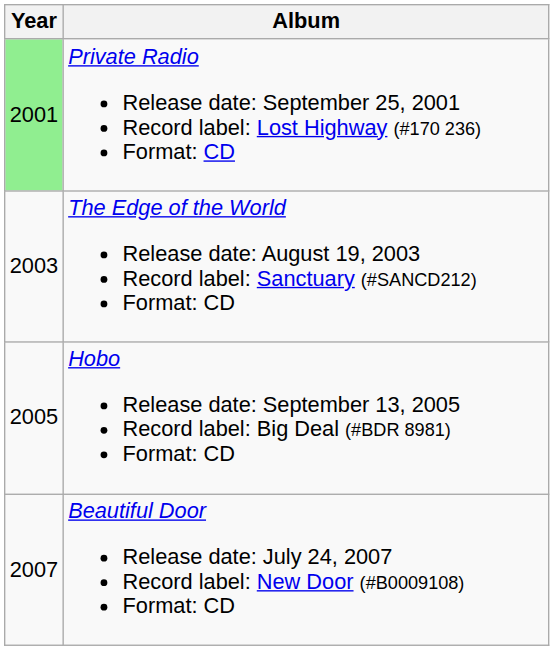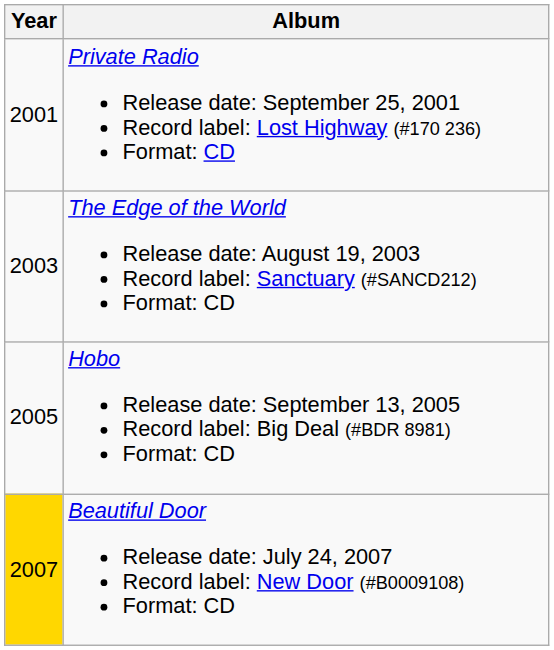(34, 114) lightgreen background -> (34, 114) no background
(34, 569) no background -> (34, 569) gold background
